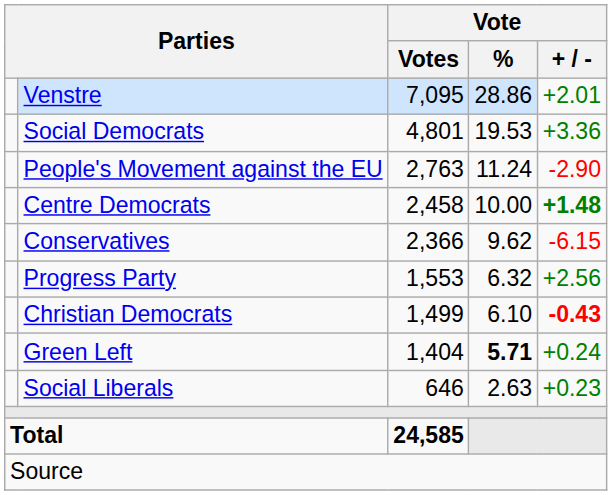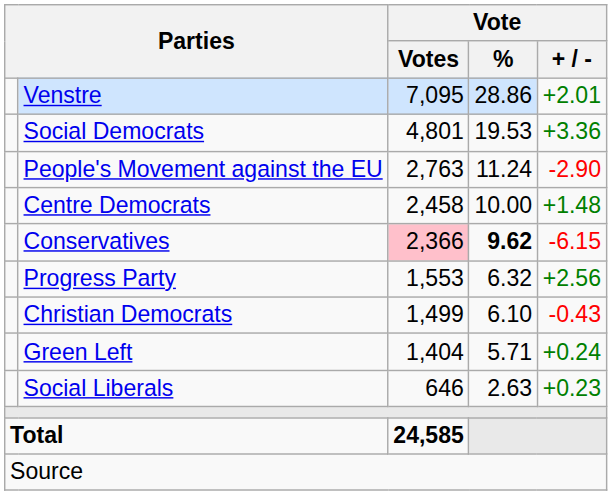(572, 205) bold -> (572, 205) normal
(435, 242) no background -> (435, 242) pink background
(510, 242) normal -> (510, 242) bold
(575, 315) bold -> (575, 315) normal
(510, 351) bold -> (510, 351) normal
